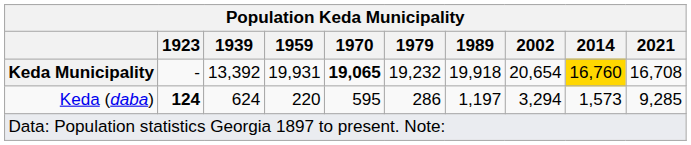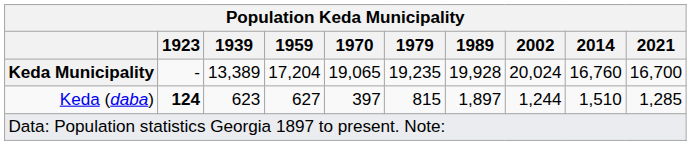(234, 72) 13,392 -> (234, 72) 13,389
(294, 72) 19,931 -> (294, 72) 17,204
(355, 72) bold -> (355, 72) normal
(415, 72) 19,232 -> (415, 72) 19,235
(475, 72) 19,918 -> (475, 72) 19,928
(535, 72) 20,654 -> (535, 72) 20,024
(596, 72) gold background -> (596, 72) no background
(656, 72) 16,708 -> (656, 72) 16,700
(246, 99) 624 -> (246, 99) 623
(306, 99) 220 -> (306, 99) 627
(366, 99) 595 -> (366, 99) 397
(427, 99) 286 -> (427, 99) 815
(480, 99) 1,197 -> (480, 99) 1,897
(540, 99) 3,294 -> (540, 99) 1,244
(600, 99) 1,573 -> (600, 99) 1,510
(661, 99) 9,285 -> (661, 99) 1,285
